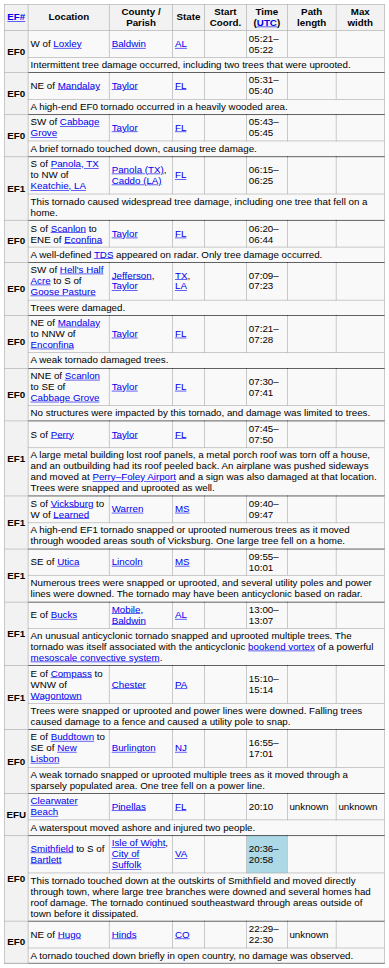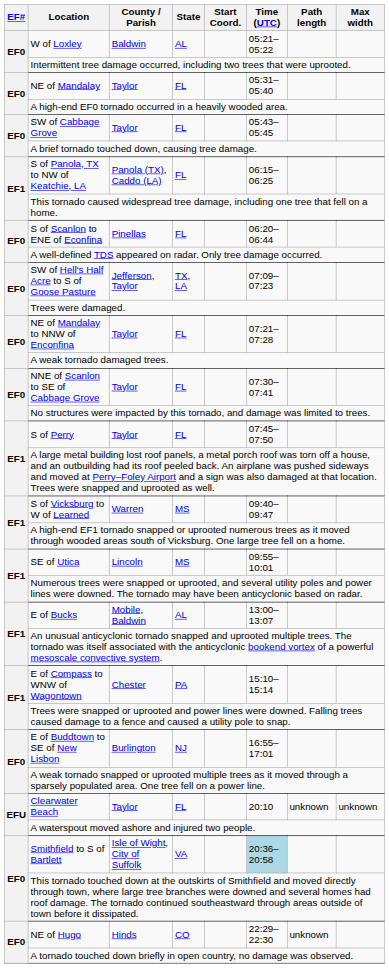(125, 233) Taylor -> (129, 233) Pinellas
(129, 806) Pinellas -> (125, 806) Taylor
